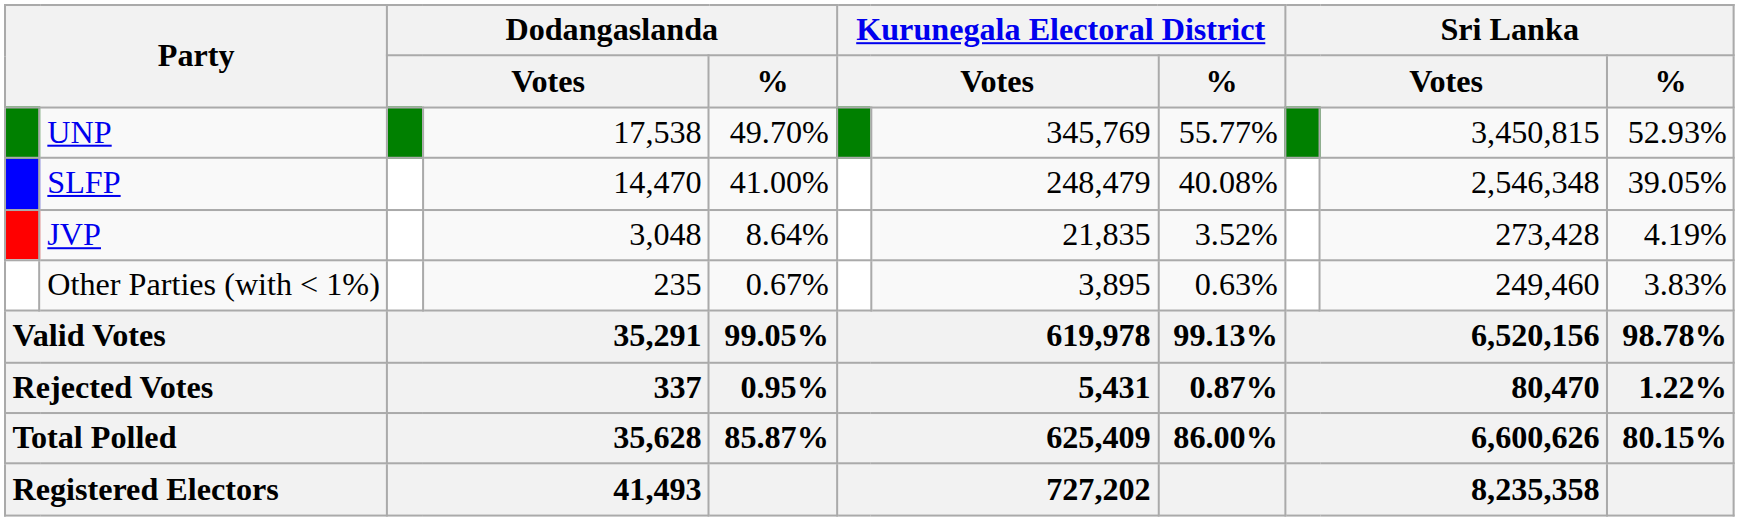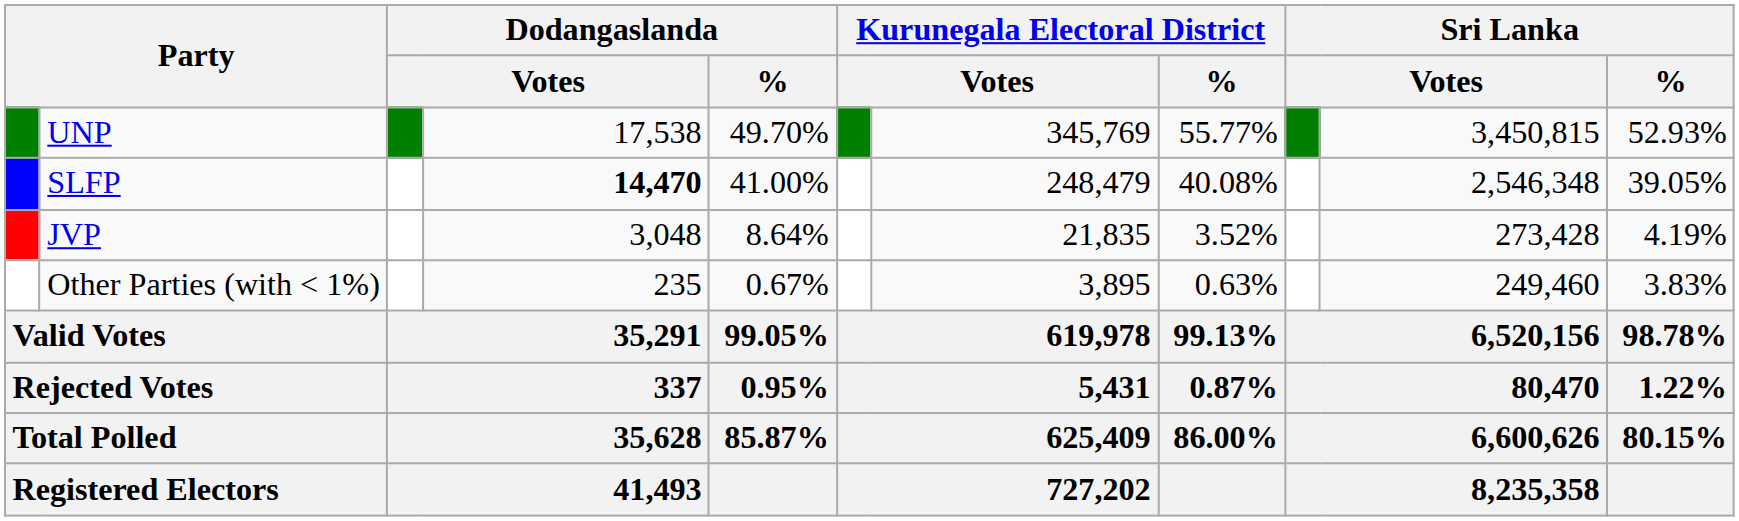(657, 183) normal -> (657, 183) bold
